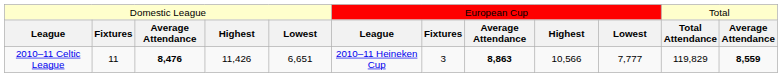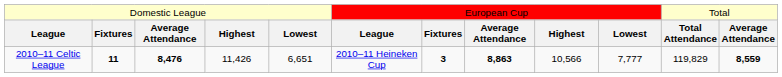(113, 60) normal -> (113, 60) bold
(443, 60) normal -> (443, 60) bold
